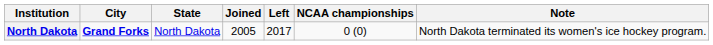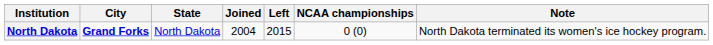(243, 31) 2005 -> (243, 31) 2004
(279, 31) 2017 -> (279, 31) 2015
